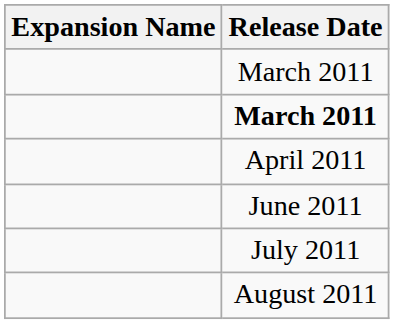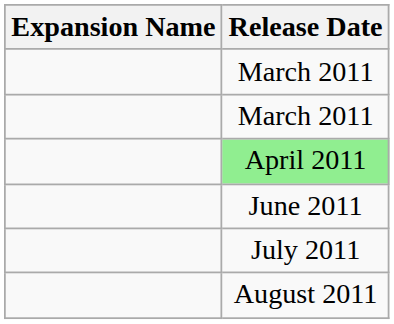(306, 116) bold -> (306, 116) normal
(306, 160) no background -> (306, 160) lightgreen background
